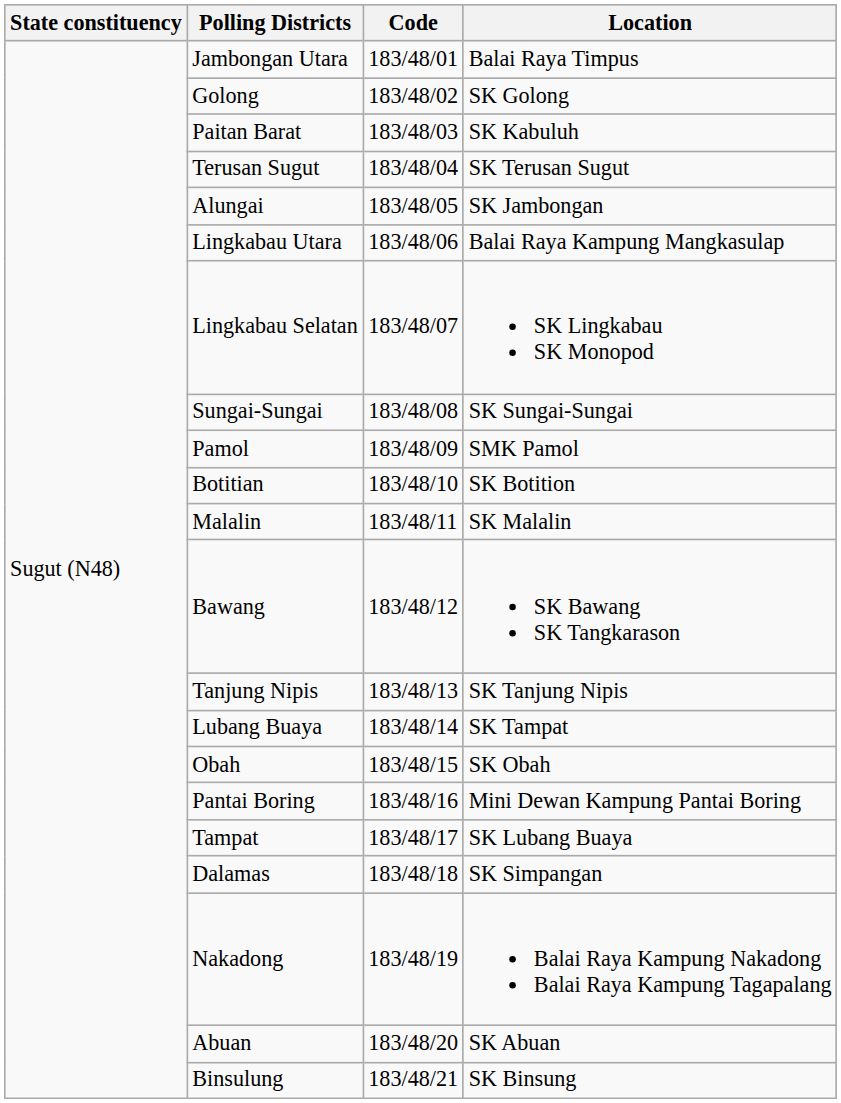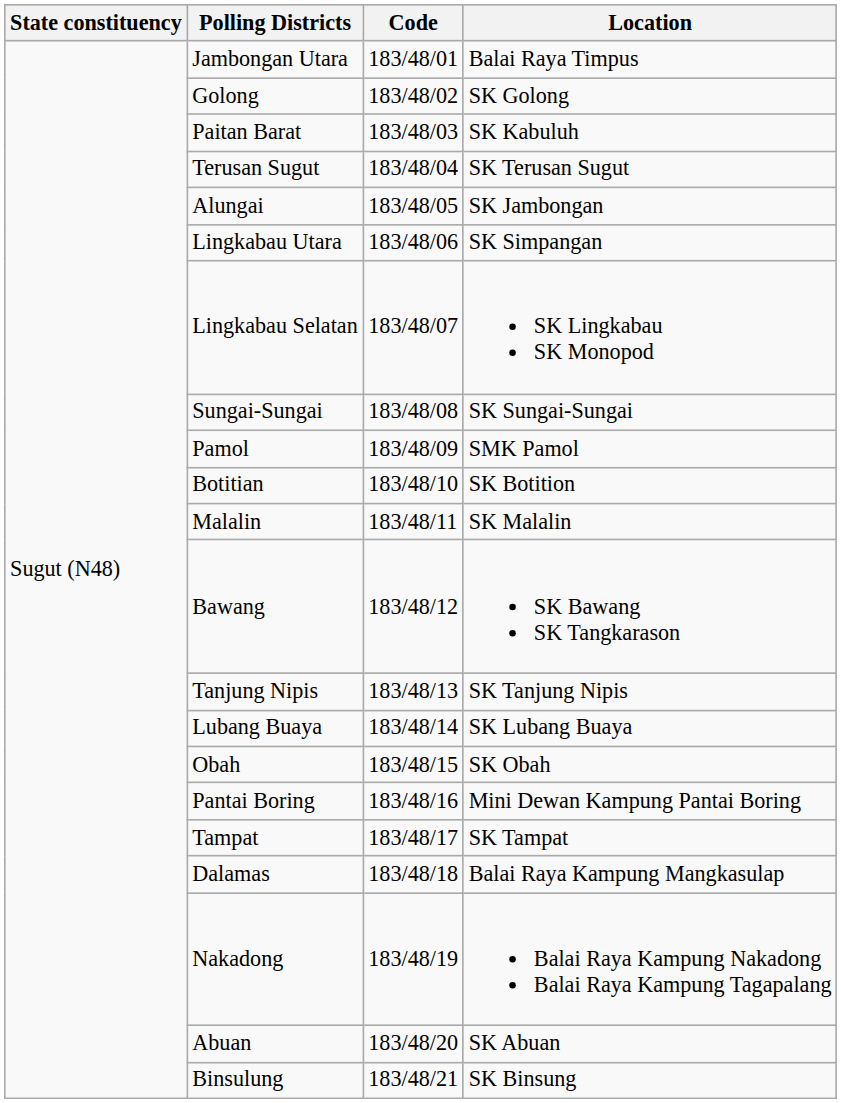(626, 241) Balai Raya Kampung Mangkasulap -> (535, 241) SK Simpangan
(518, 727) SK Tampat -> (551, 727) SK Lubang Buaya
(551, 837) SK Lubang Buaya -> (518, 837) SK Tampat
(535, 873) SK Simpangan -> (626, 873) Balai Raya Kampung Mangkasulap
